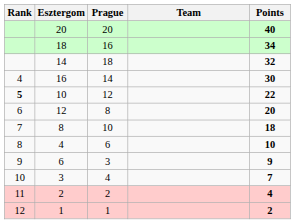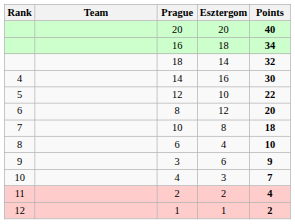columns swapped: (189, 12) <-> (61, 12)
(20, 95) bold -> (20, 95) normal
